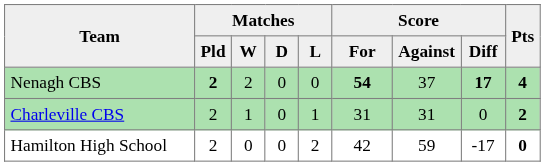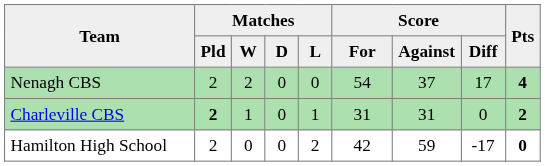(213, 82) bold -> (213, 82) normal
(362, 82) bold -> (362, 82) normal
(483, 82) bold -> (483, 82) normal
(213, 114) normal -> (213, 114) bold
